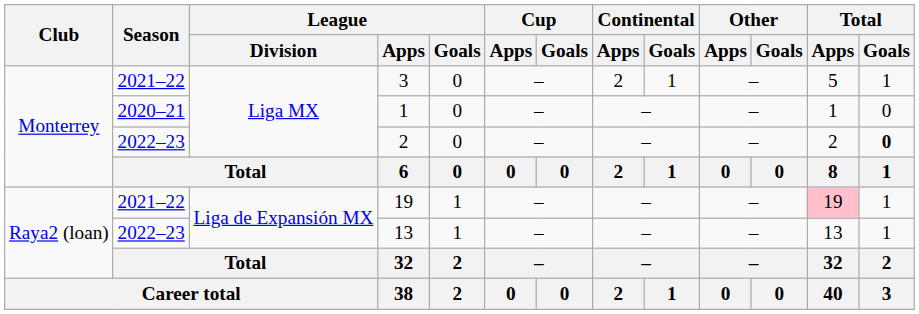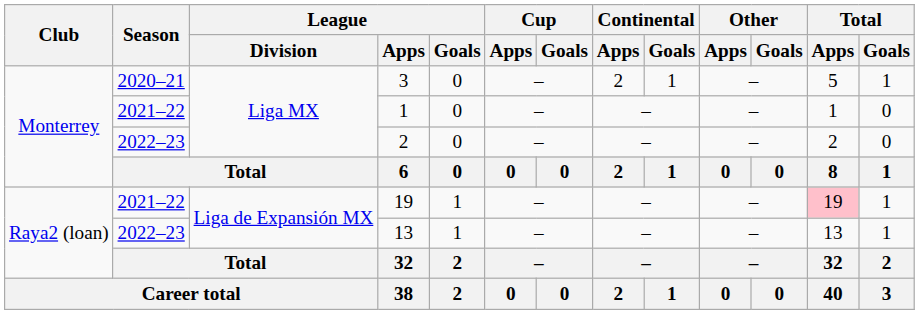(151, 80) 2021–22 -> (151, 80) 2020–21
(151, 111) 2020–21 -> (151, 111) 2021–22
(887, 141) bold -> (887, 141) normal
